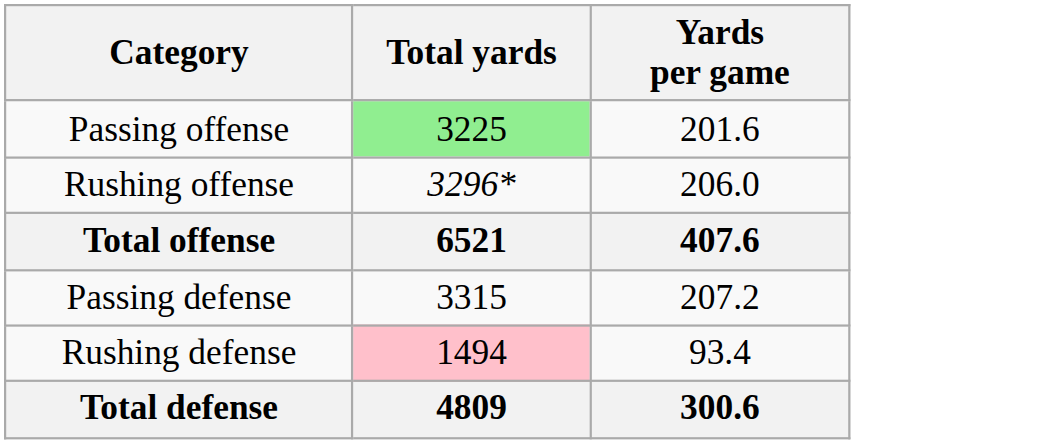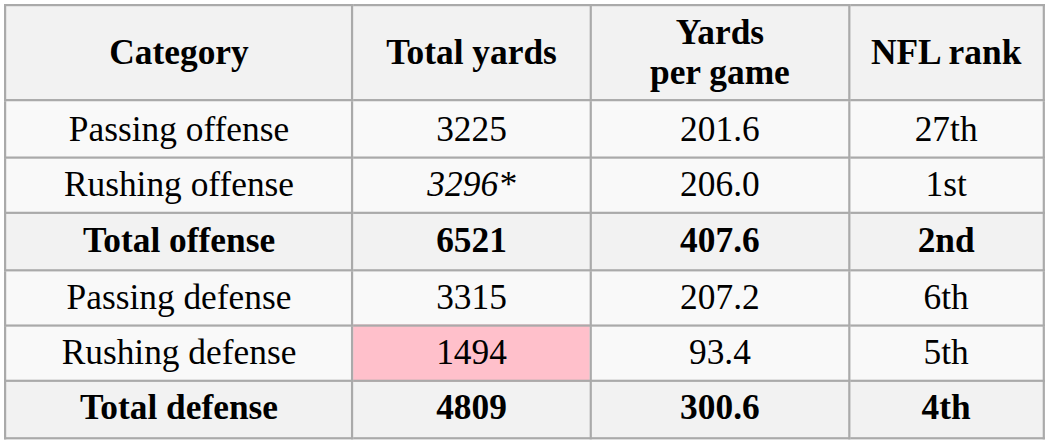+ column: (946, 52)
(472, 128) lightgreen background -> (472, 128) no background
